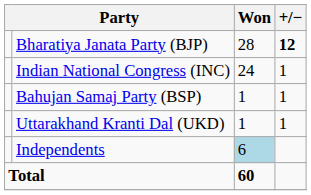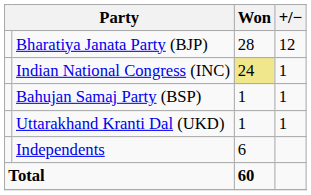(287, 44) bold -> (287, 44) normal
(246, 70) no background -> (246, 70) khaki background
(242, 149) lightblue background -> (242, 149) no background
